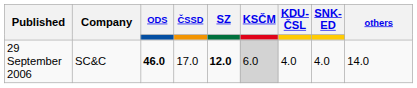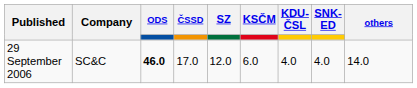(220, 61) bold -> (220, 61) normal
(251, 61) lightgrey background -> (251, 61) no background
